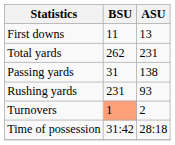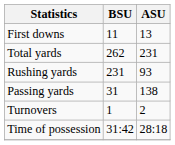rows swapped: (42, 91) <-> (40, 72)
(109, 110) lightsalmon background -> (109, 110) no background
